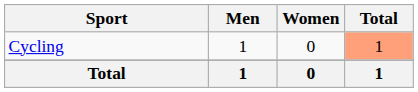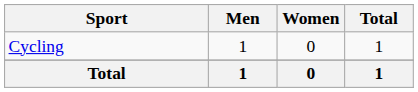(379, 45) lightsalmon background -> (379, 45) no background
